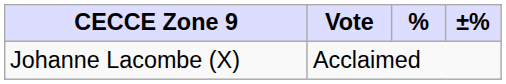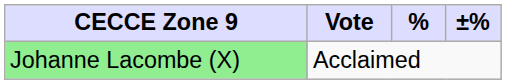(125, 60) no background -> (125, 60) lightgreen background
